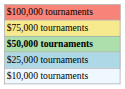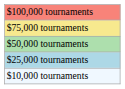(50, 43) bold -> (47, 43) normal
